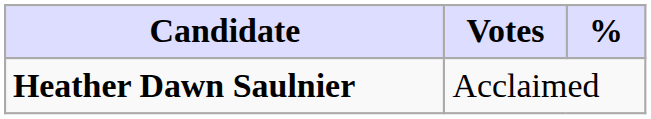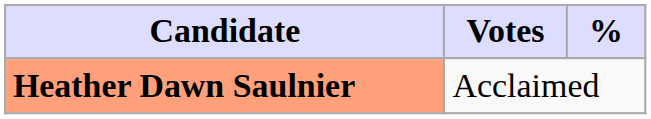(184, 85) no background -> (184, 85) lightsalmon background
